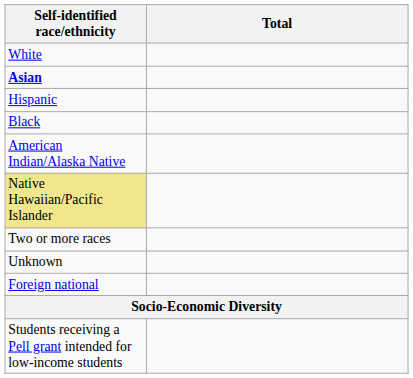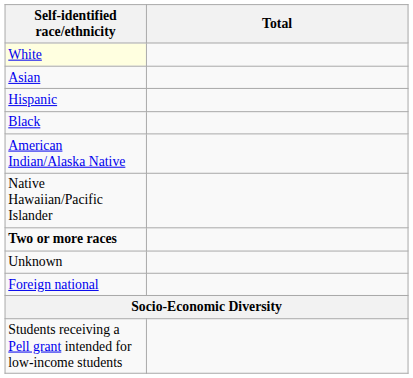(25, 54) no background -> (25, 54) lightyellow background
(25, 77) bold -> (24, 77) normal
(56, 200) khaki background -> (56, 200) no background
(59, 239) normal -> (63, 239) bold
